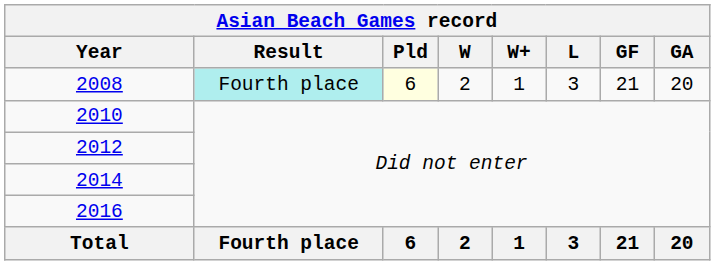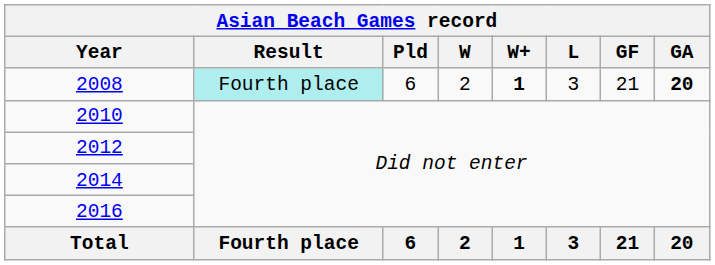(410, 84) lightyellow background -> (410, 84) no background
(519, 84) normal -> (519, 84) bold
(682, 84) normal -> (682, 84) bold
